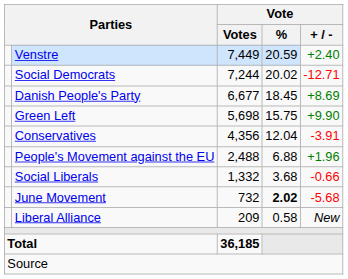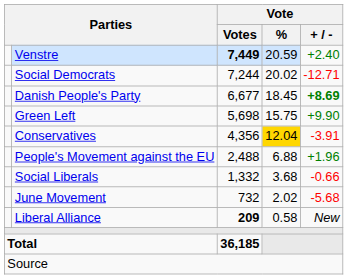(243, 55) normal -> (243, 55) bold
(323, 95) normal -> (323, 95) bold
(281, 136) no background -> (281, 136) gold background
(285, 197) bold -> (285, 197) normal
(249, 217) normal -> (249, 217) bold
